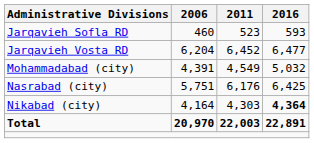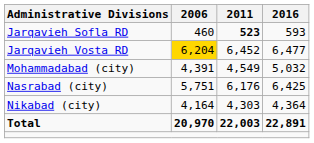(250, 32) normal -> (250, 32) bold
(198, 50) no background -> (198, 50) gold background
(289, 105) bold -> (289, 105) normal
